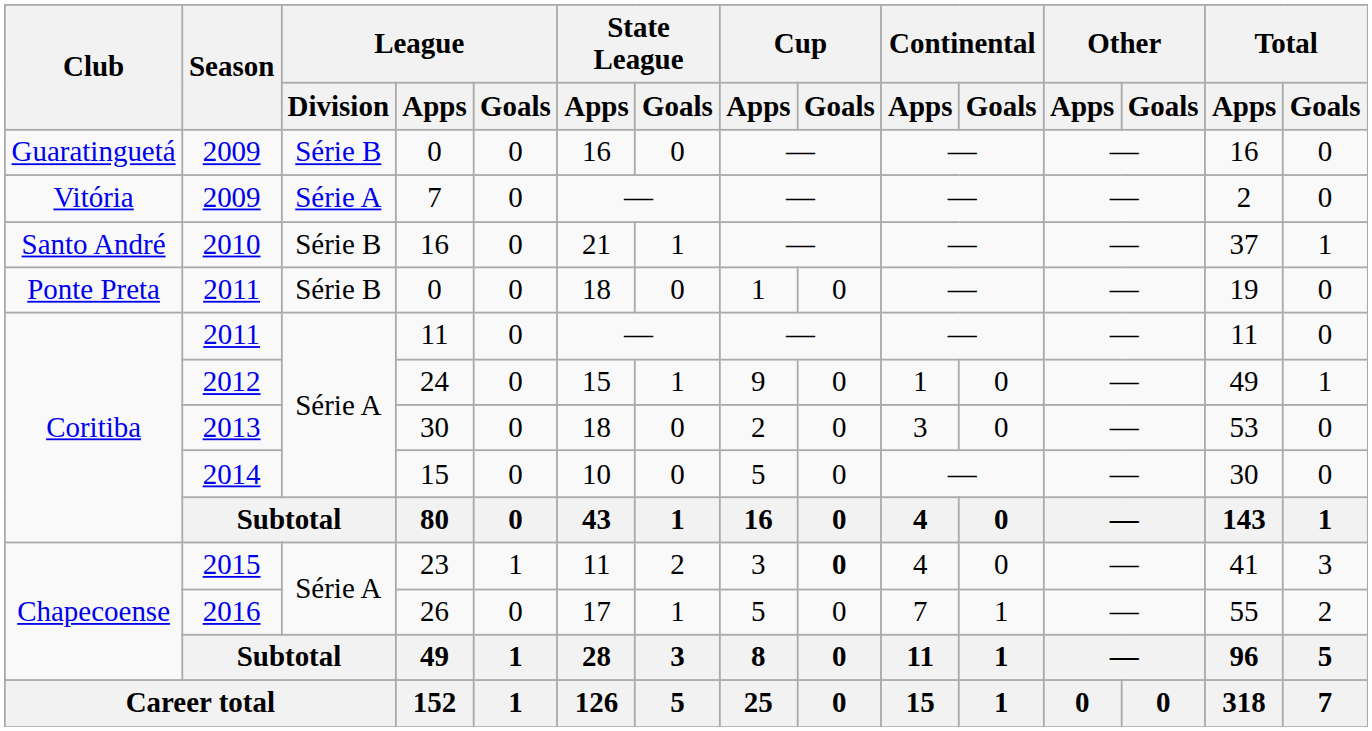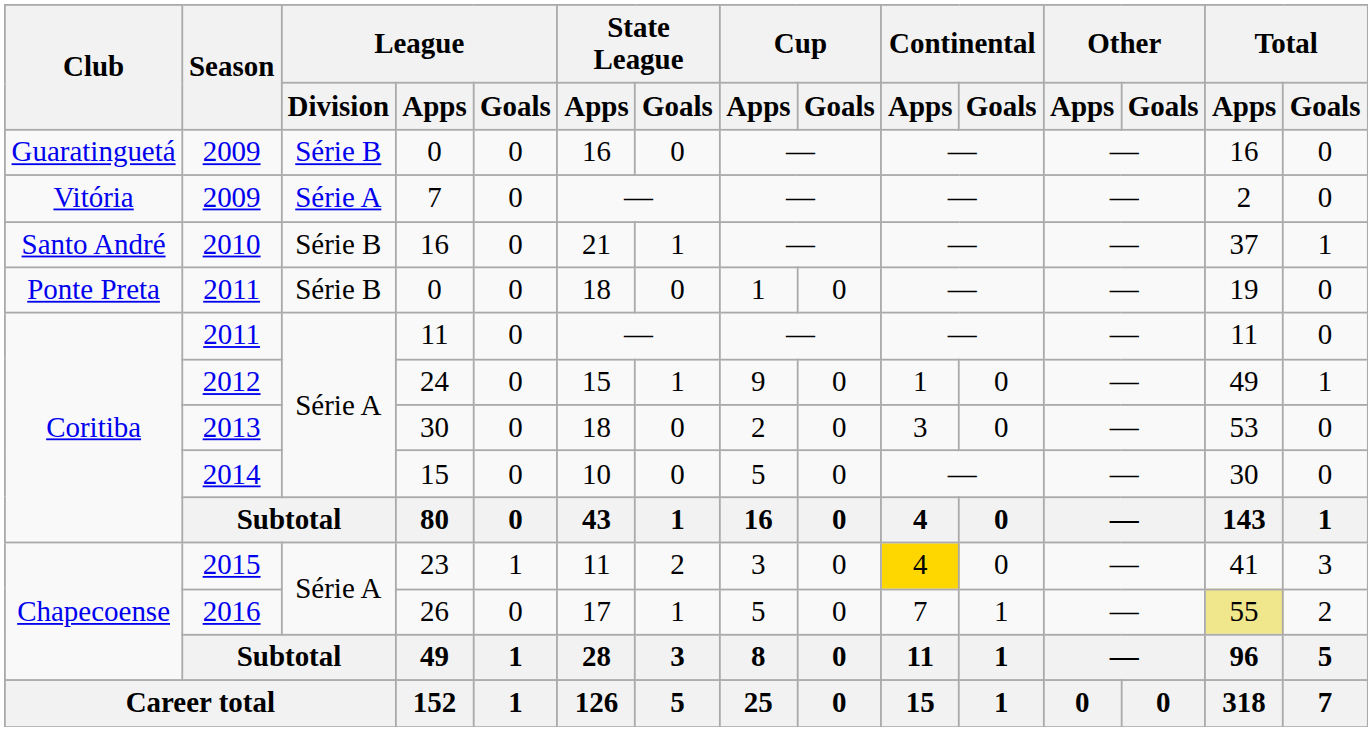(839, 565) bold -> (839, 565) normal
(920, 565) no background -> (920, 565) gold background
(1244, 611) no background -> (1244, 611) khaki background
